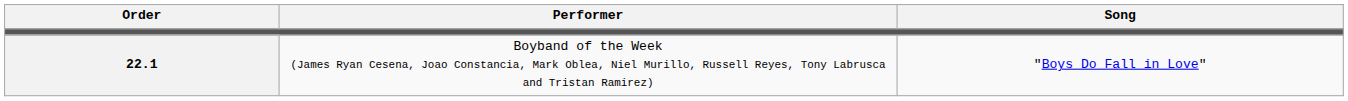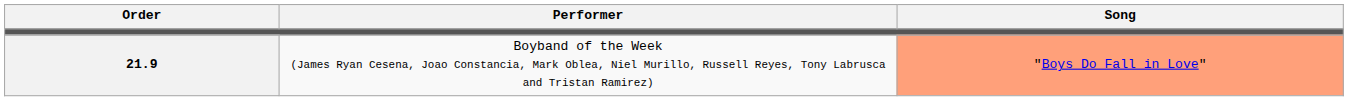(142, 65) 22.1 -> (142, 65) 21.9
(1120, 65) no background -> (1120, 65) lightsalmon background
